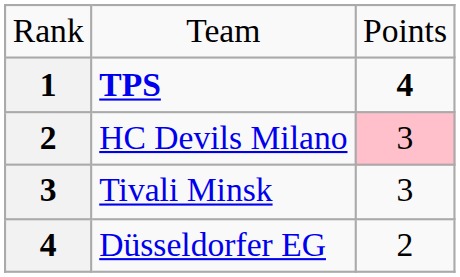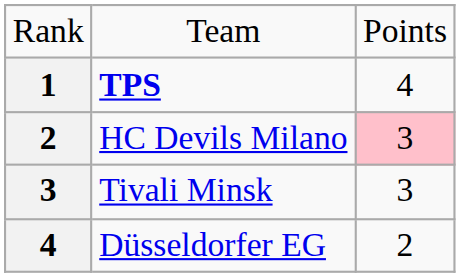(405, 84) bold -> (405, 84) normal
